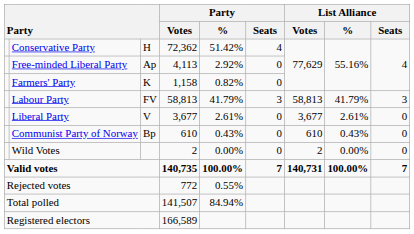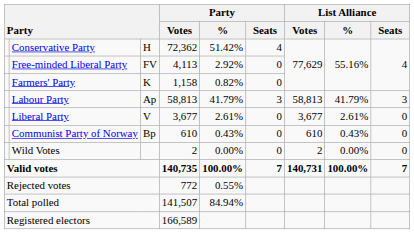(150, 64) Ap -> (150, 64) FV
(150, 99) FV -> (150, 99) Ap
